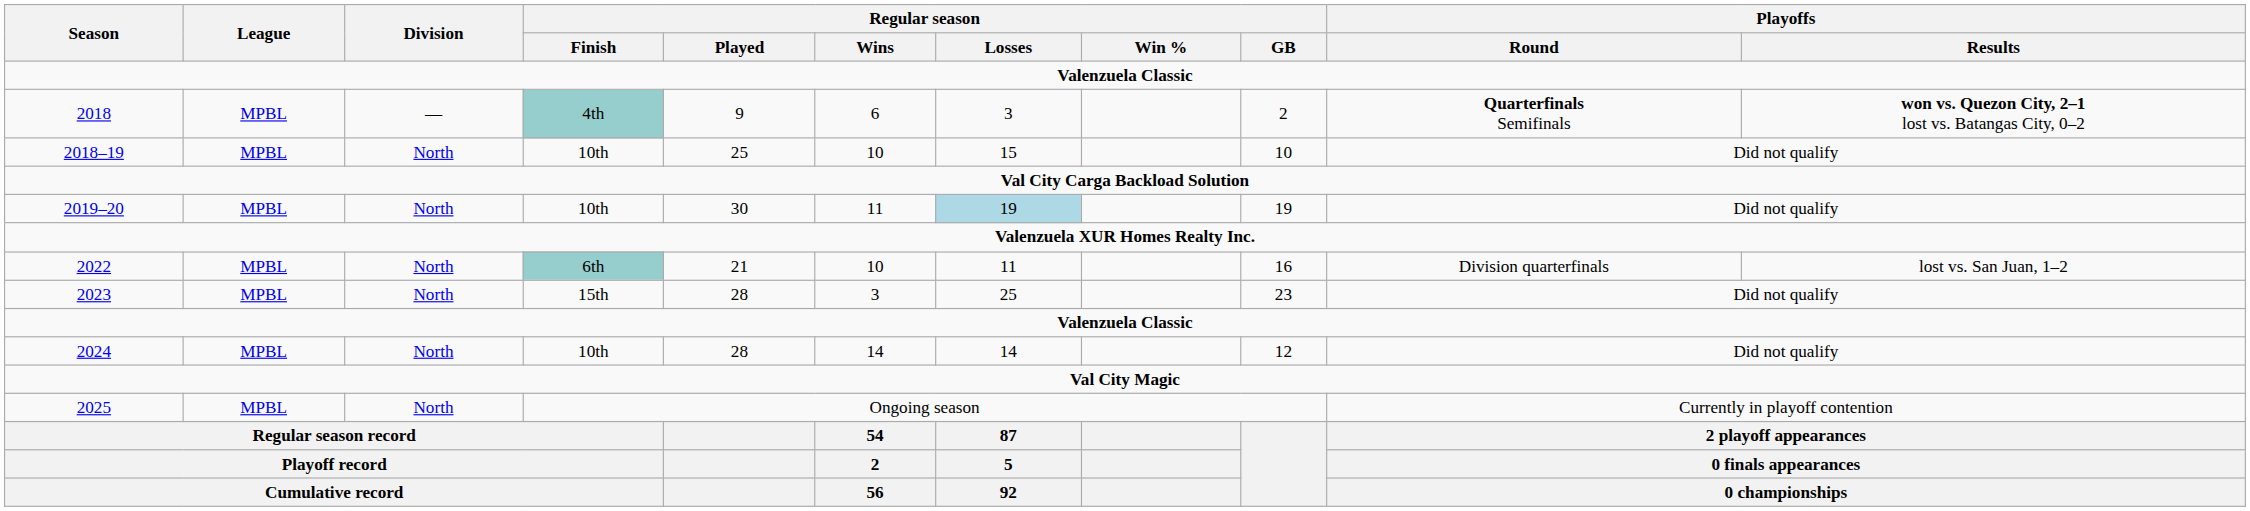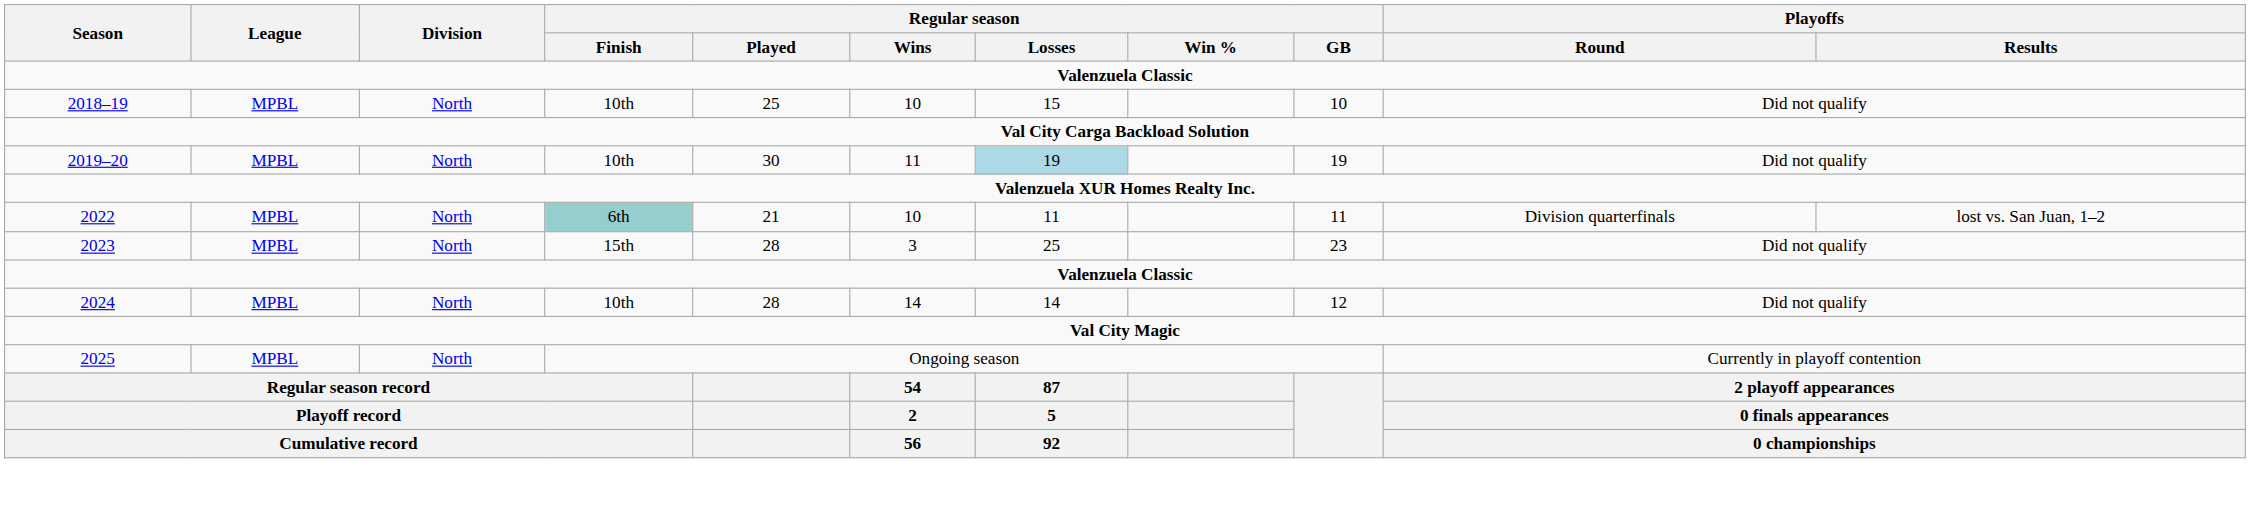- row: (94, 113)
(1283, 265) 16 -> (1338, 217) 11
